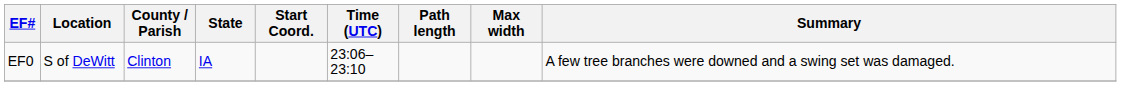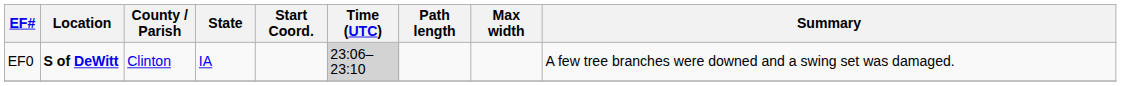(79, 61) normal -> (81, 61) bold
(352, 61) no background -> (352, 61) lightgrey background
